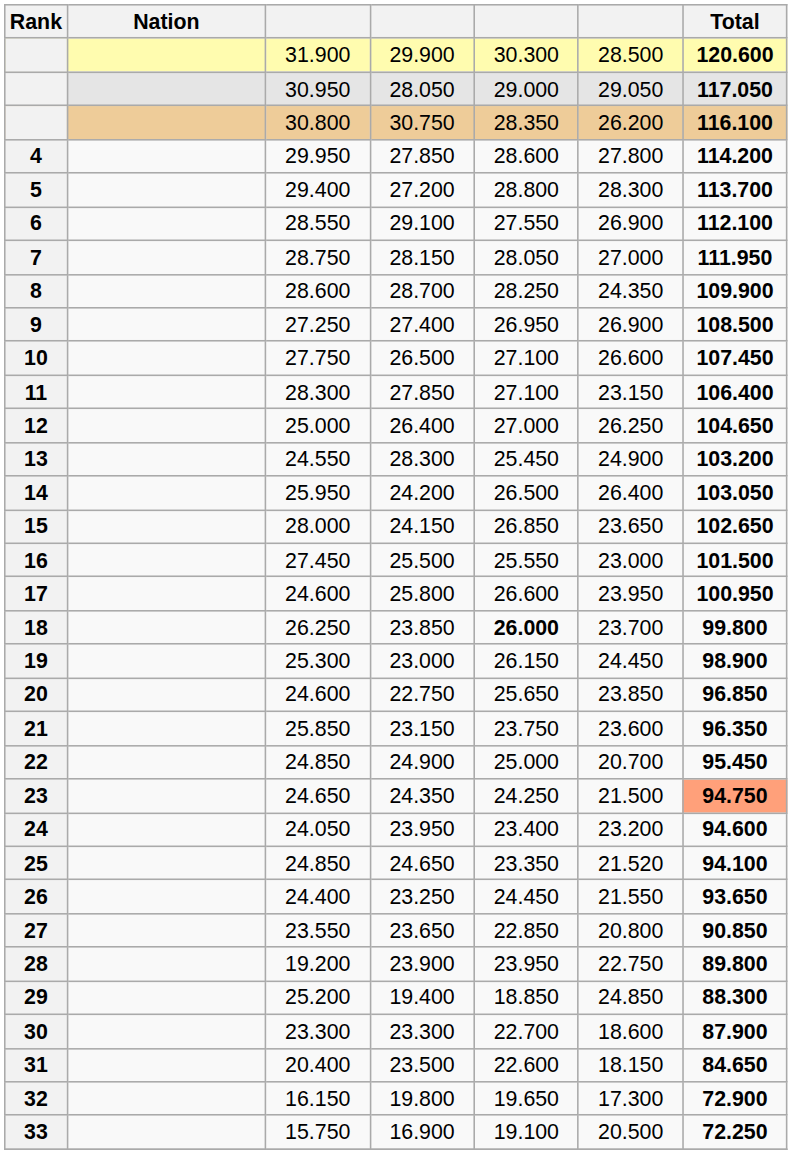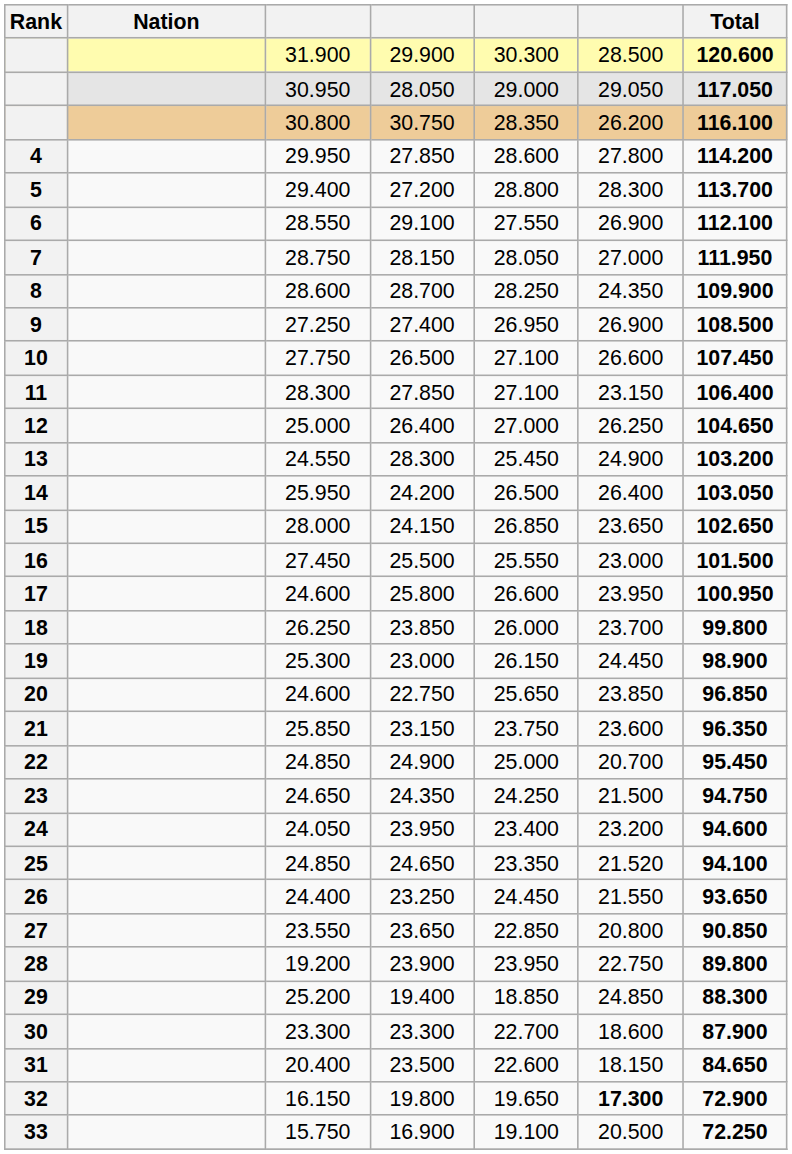(526, 627) bold -> (526, 627) normal
(735, 795) lightsalmon background -> (735, 795) no background
(631, 1098) normal -> (631, 1098) bold
